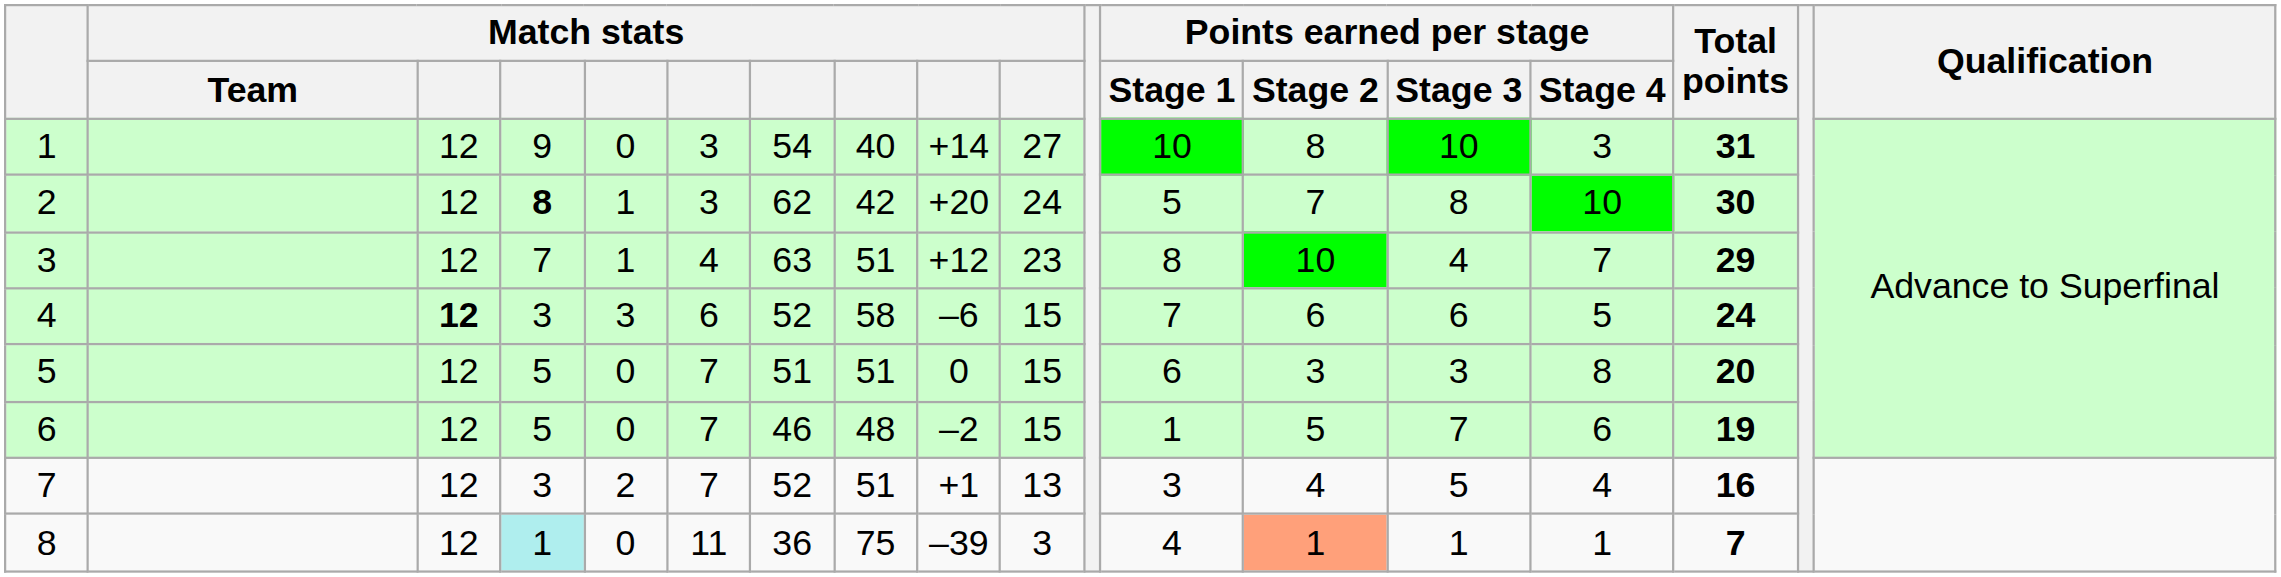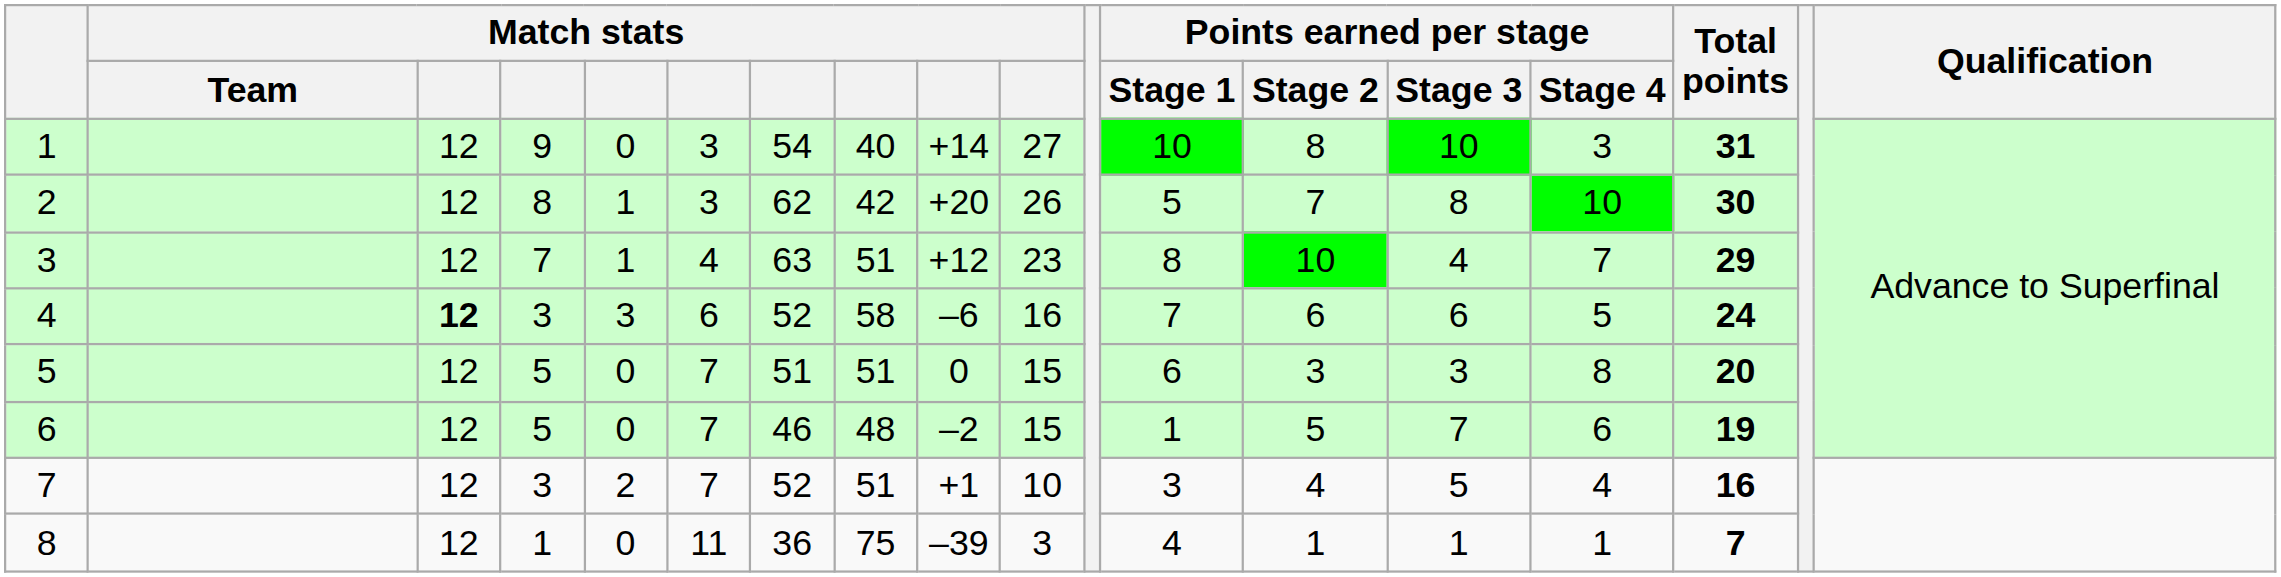(542, 202) bold -> (542, 202) normal
(1042, 202) 24 -> (1042, 202) 26
(1042, 315) 15 -> (1042, 315) 16
(1042, 485) 13 -> (1042, 485) 10
(542, 542) paleturquoise background -> (542, 542) no background
(1315, 542) lightsalmon background -> (1315, 542) no background
